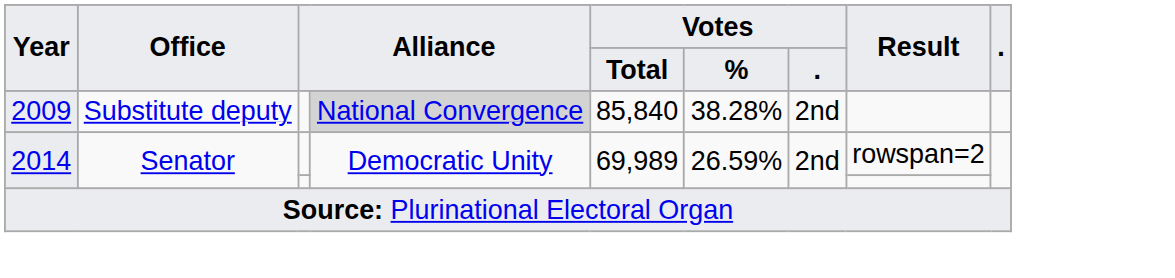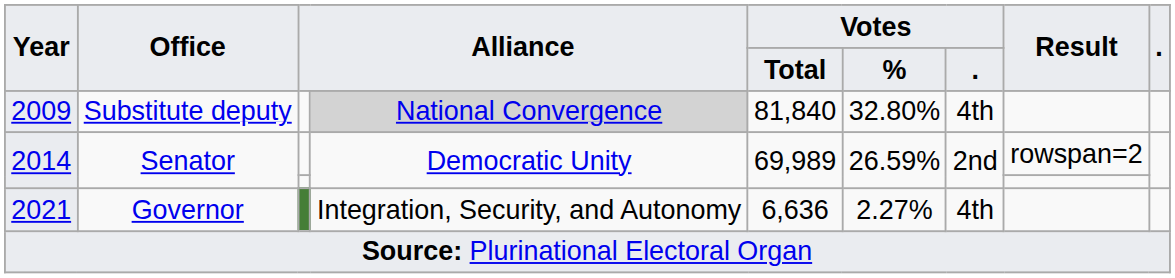(637, 112) 85,840 -> (795, 112) 81,840
(736, 112) 38.28% -> (894, 112) 32.80%
(817, 112) 2nd -> (975, 112) 4th
+ row: (41, 209)
